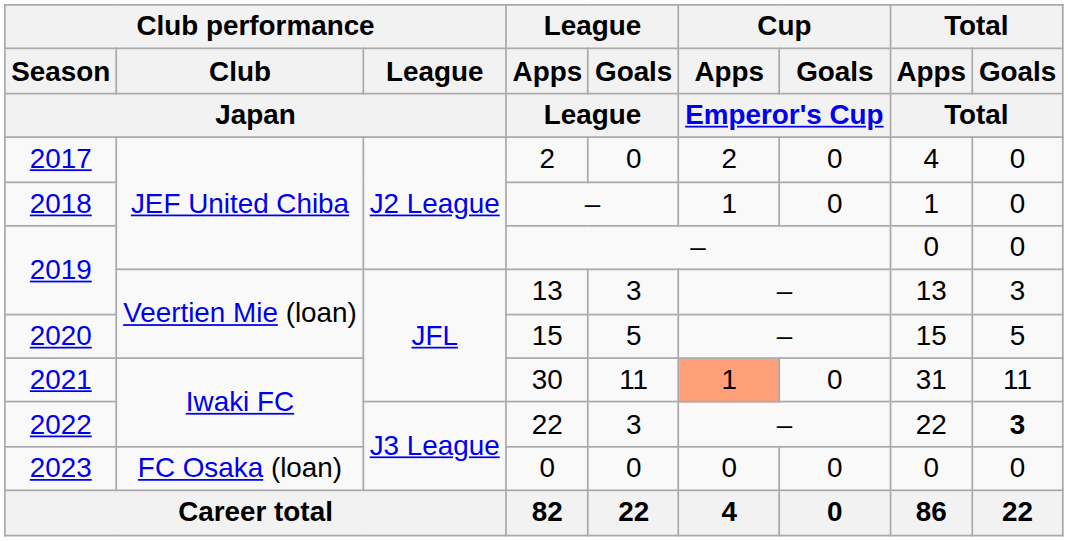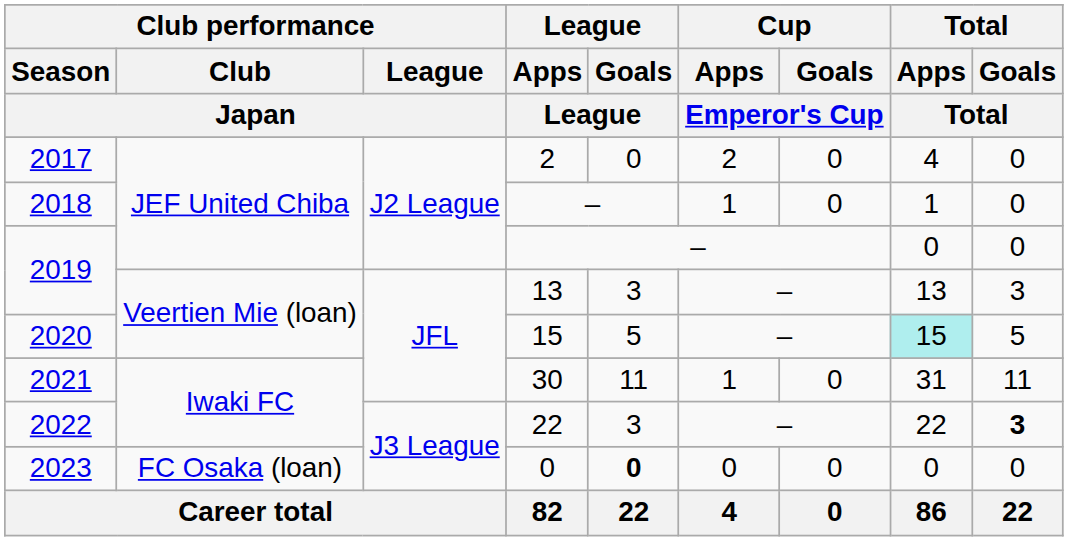(931, 335) no background -> (931, 335) paleturquoise background
(729, 379) lightsalmon background -> (729, 379) no background
(634, 468) normal -> (634, 468) bold
